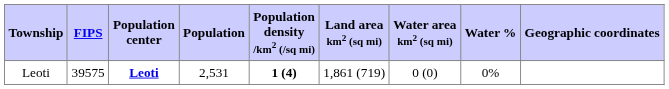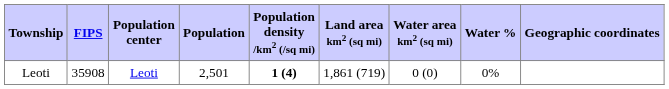(88, 72) 39575 -> (88, 72) 35908
(144, 72) bold -> (144, 72) normal
(214, 72) 2,531 -> (214, 72) 2,501
